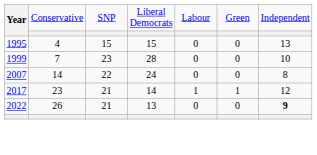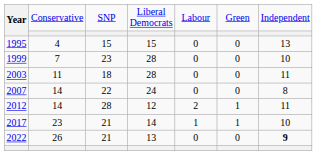+ row: (17, 75)
+ row: (17, 106)
(285, 91) 12 -> (285, 122) 10
